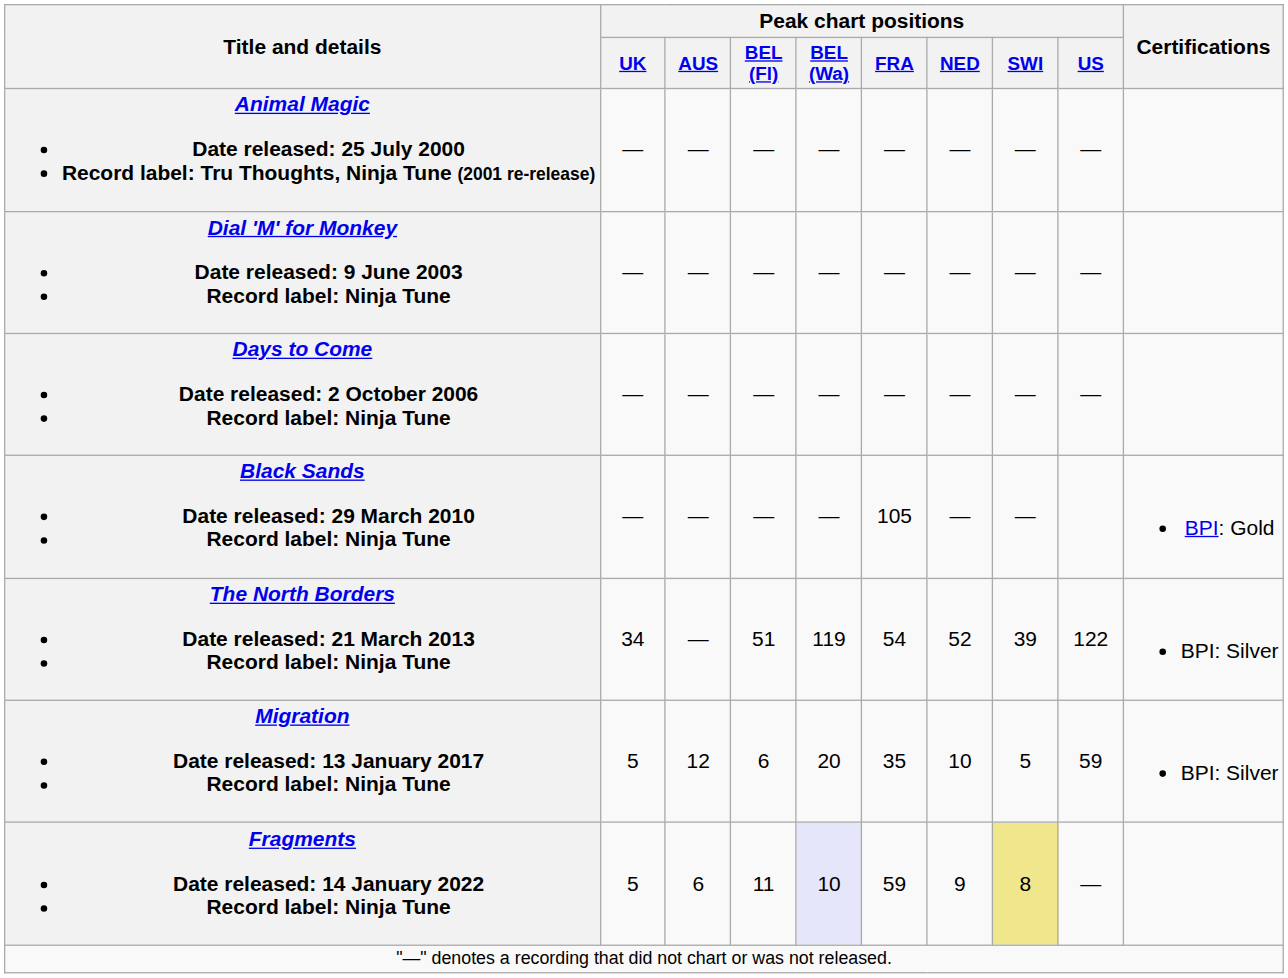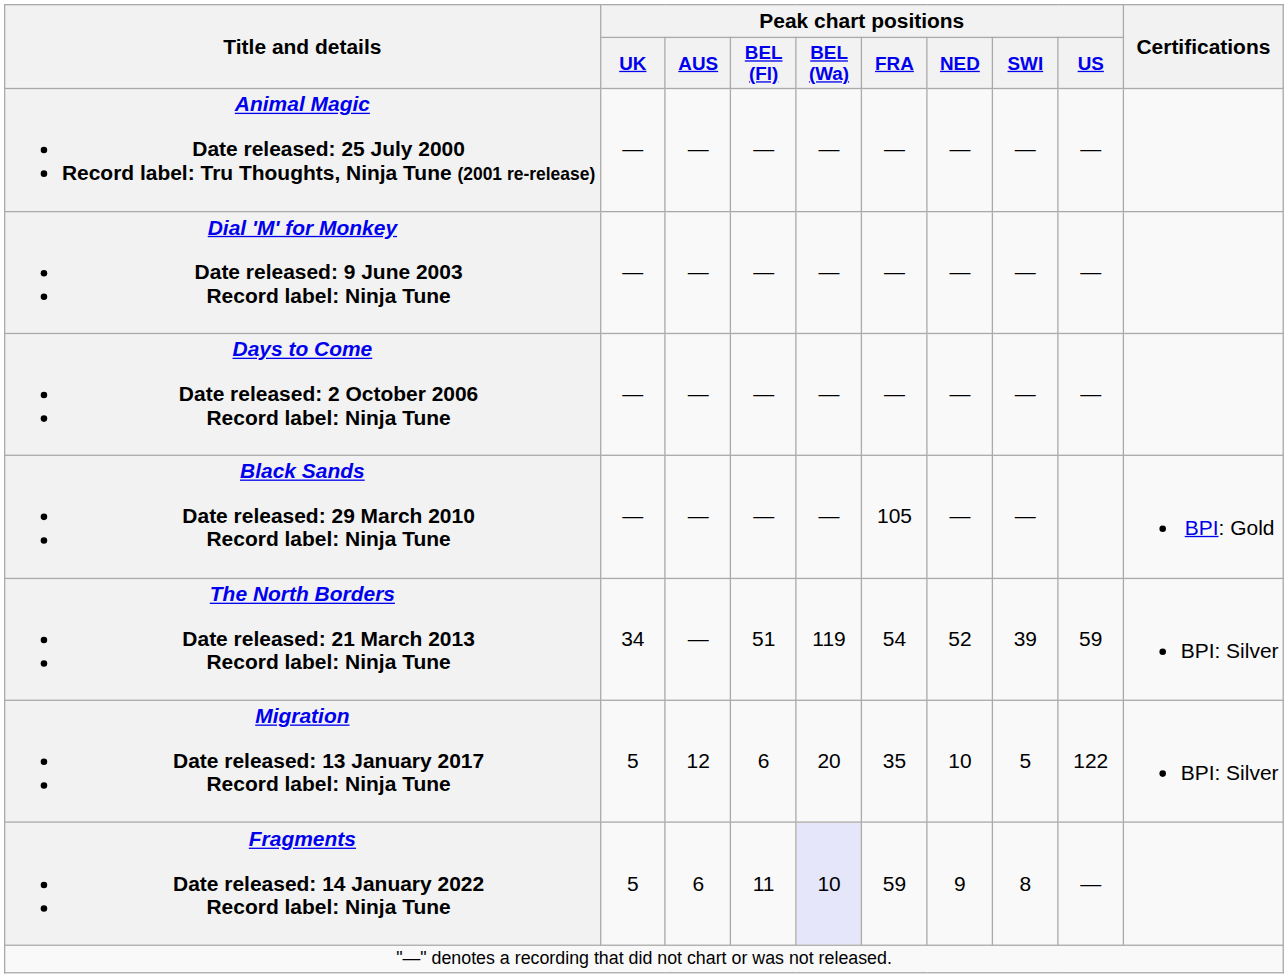(1091, 638) 122 -> (1091, 638) 59
(1091, 761) 59 -> (1091, 761) 122
(1025, 883) khaki background -> (1025, 883) no background
